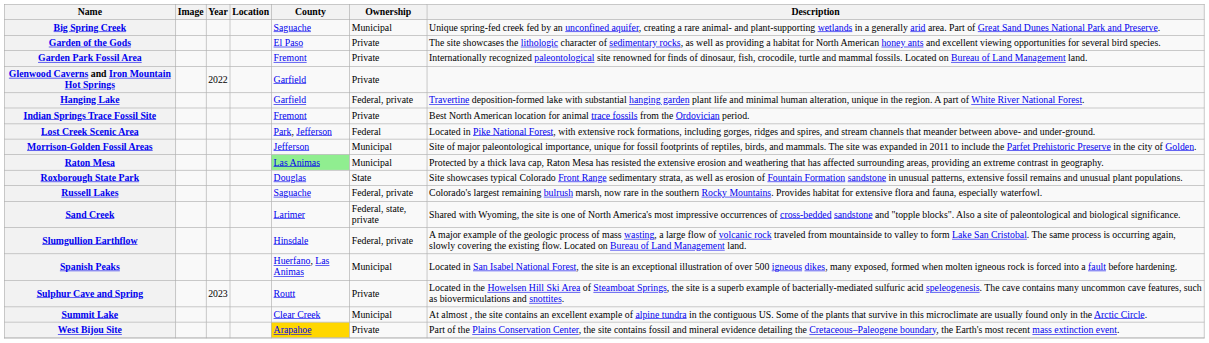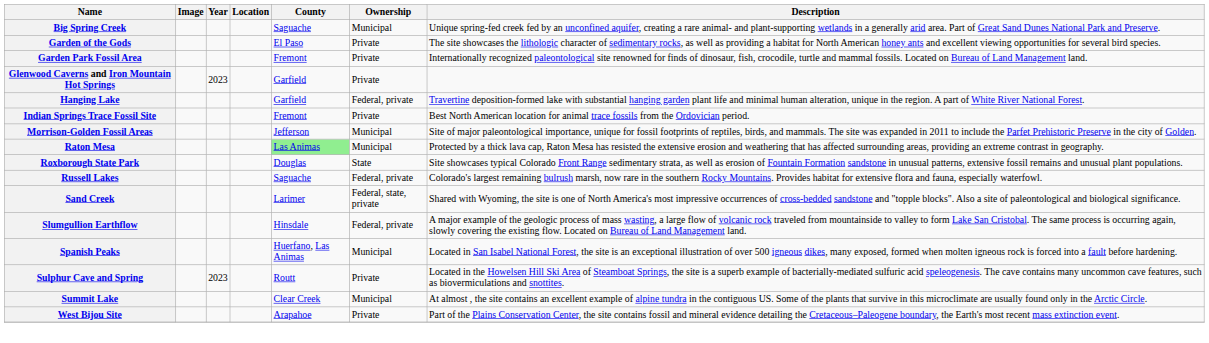(218, 79) 2022 -> (218, 79) 2023
- row: (90, 131)
(293, 330) gold background -> (293, 314) no background
